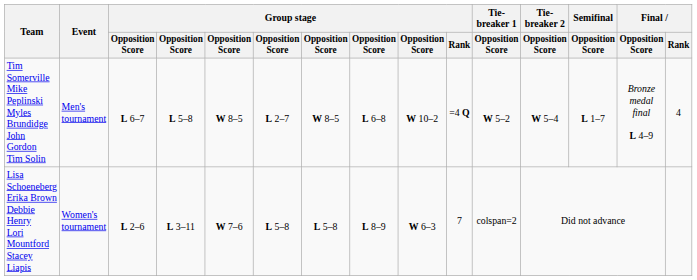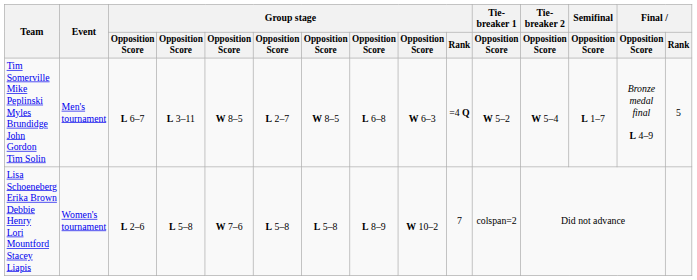(181, 118) L 5–8 -> (181, 118) L 3–11
(422, 118) W 10–2 -> (422, 118) W 6–3
(679, 113) 4 -> (679, 113) 5
(181, 227) L 3–11 -> (181, 227) L 5–8
(422, 227) W 6–3 -> (422, 227) W 10–2
